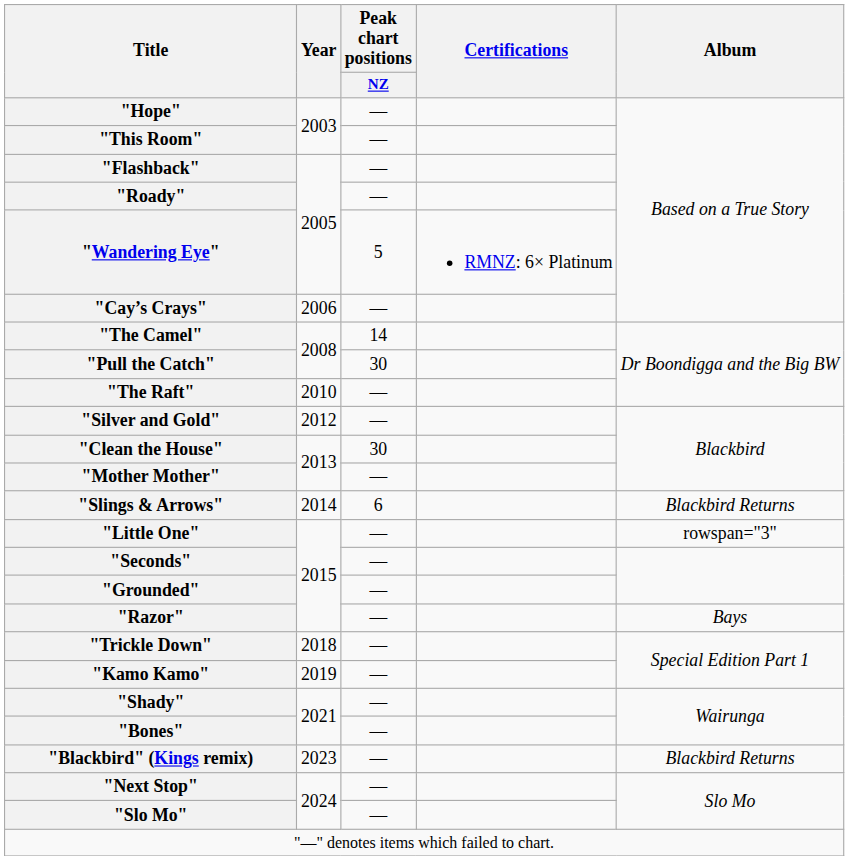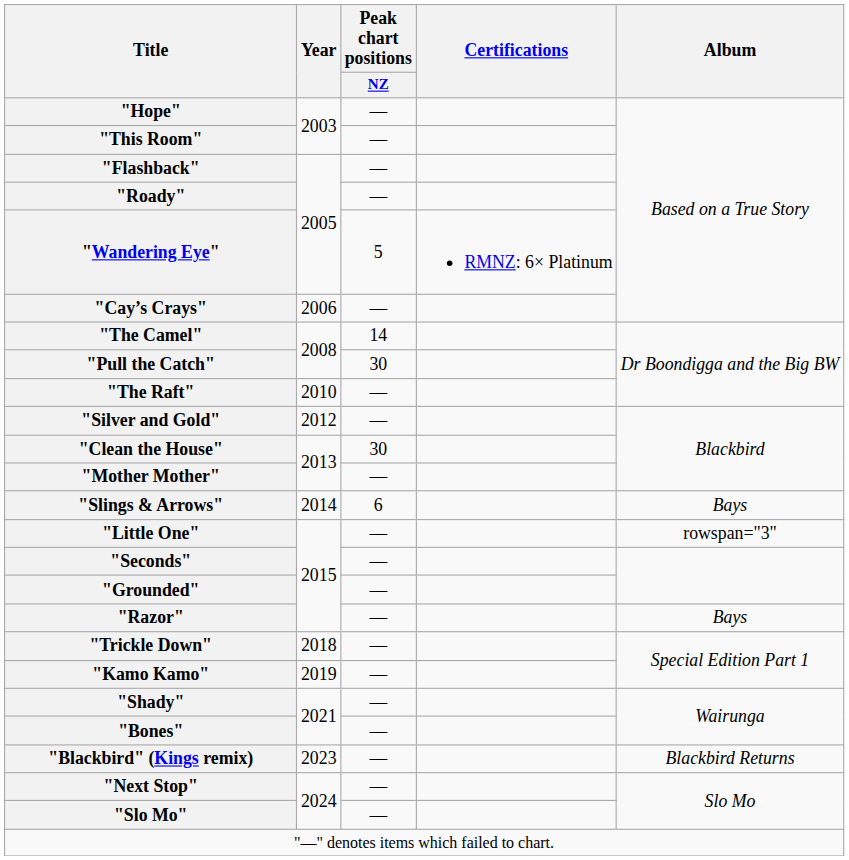(730, 505) Blackbird Returns -> (730, 505) Bays
